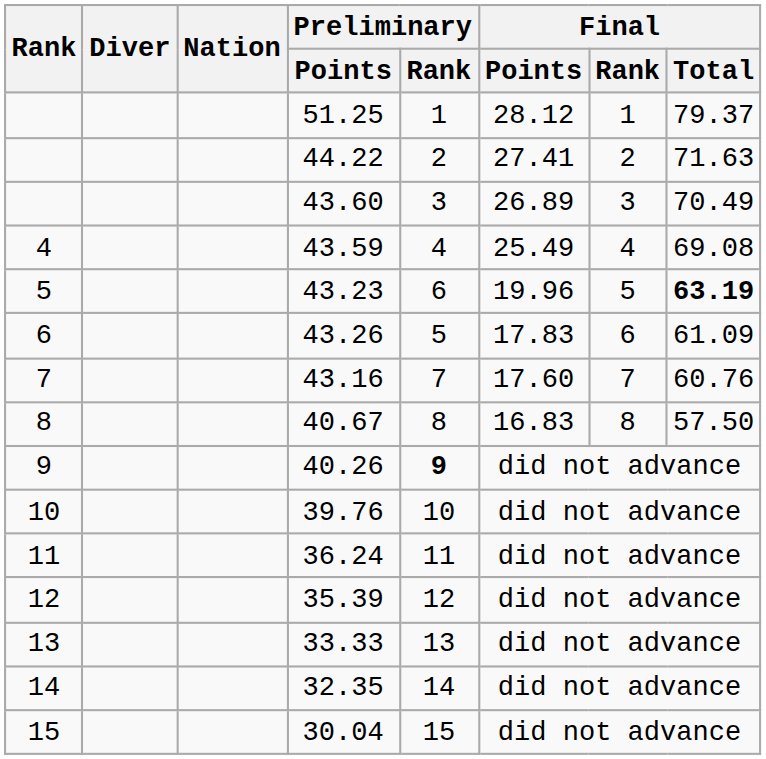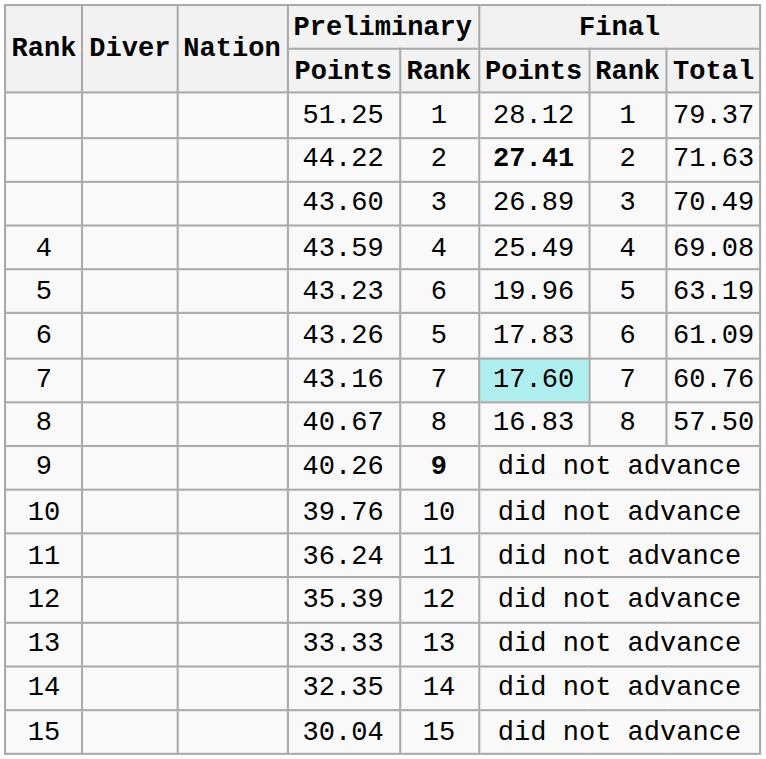(534, 159) normal -> (534, 159) bold
(714, 291) bold -> (714, 291) normal
(534, 380) no background -> (534, 380) paleturquoise background
